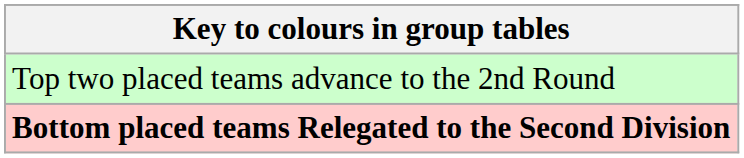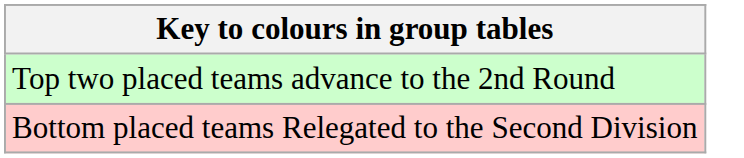(371, 127) bold -> (355, 127) normal
